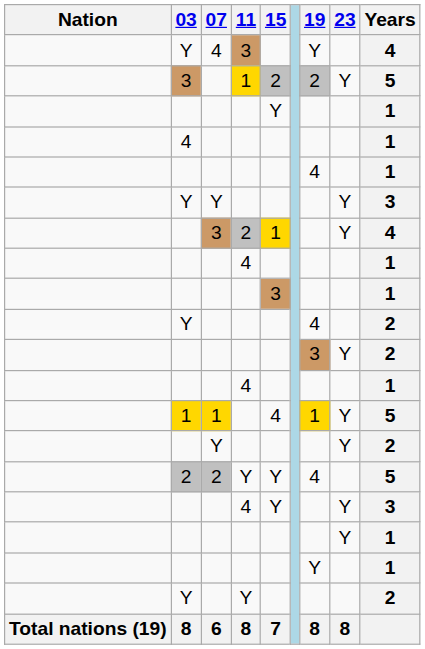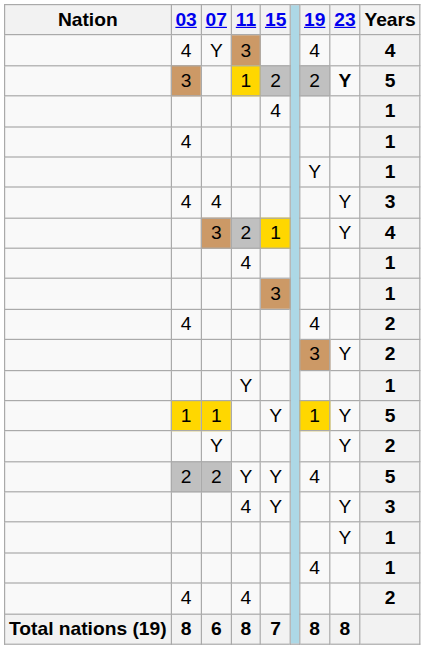(186, 50) Y -> (186, 50) 4
(216, 50) 4 -> (216, 50) Y
(315, 50) Y -> (315, 50) 4
(345, 80) normal -> (345, 80) bold
(276, 111) Y -> (276, 111) 4
(315, 171) 4 -> (315, 171) Y
(186, 202) Y -> (186, 202) 4
(216, 202) Y -> (216, 202) 4
(186, 324) Y -> (186, 324) 4
(246, 385) 4 -> (246, 385) Y
(276, 415) 4 -> (276, 415) Y
(315, 567) Y -> (315, 567) 4
(186, 598) Y -> (186, 598) 4
(246, 598) Y -> (246, 598) 4
